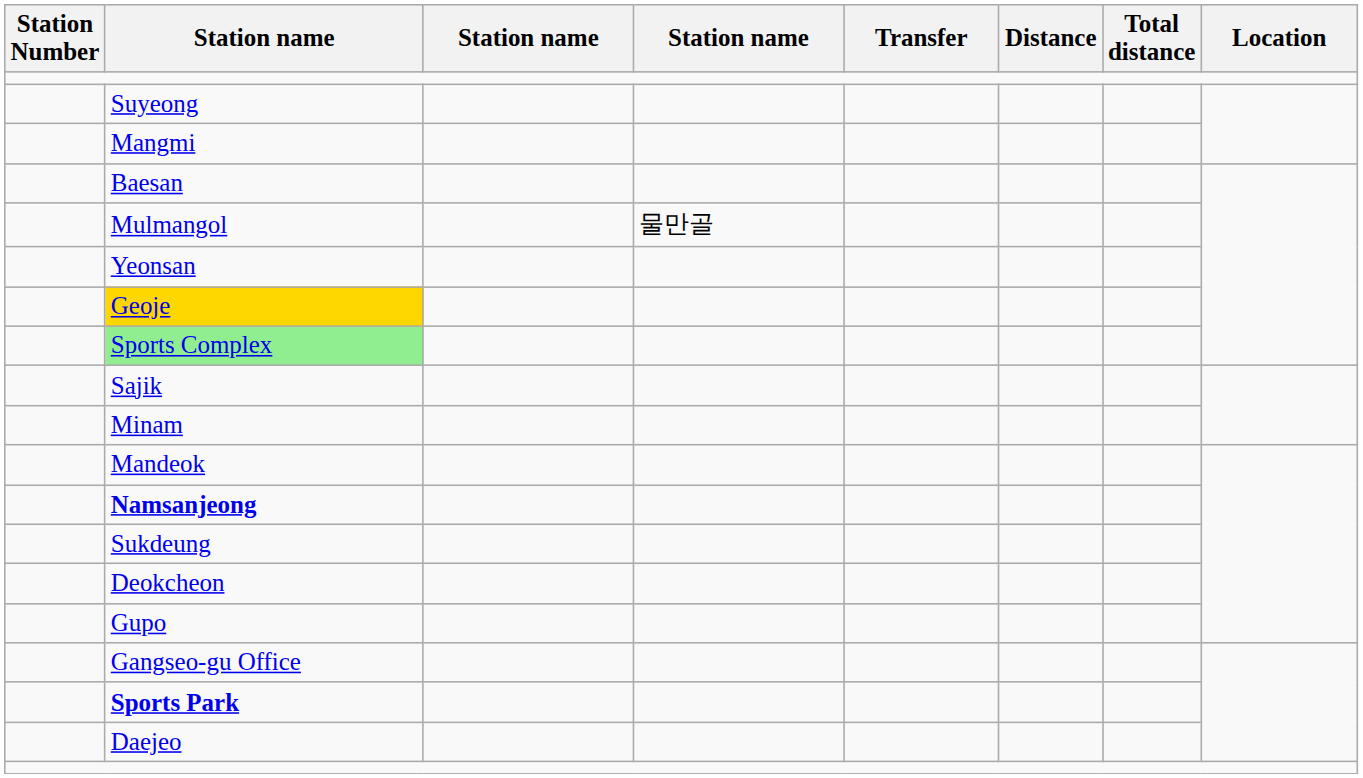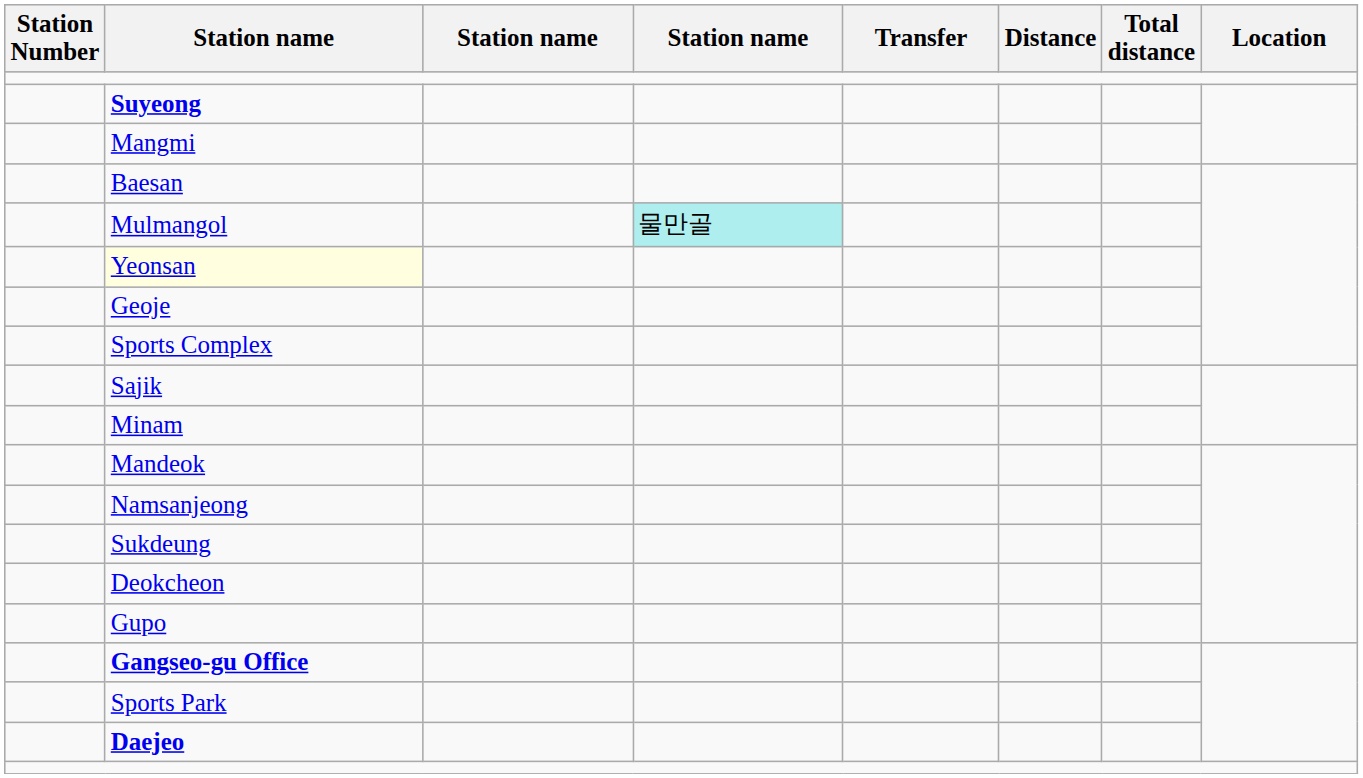(154, 103) normal -> (156, 103) bold
(677, 223) no background -> (676, 223) paleturquoise background
(153, 266) no background -> (153, 266) lightyellow background
(141, 306) gold background -> (141, 306) no background
(192, 345) lightgreen background -> (192, 345) no background
(184, 503) bold -> (179, 503) normal
(206, 662) normal -> (210, 662) bold
(175, 701) bold -> (169, 701) normal
(146, 741) normal -> (148, 741) bold
